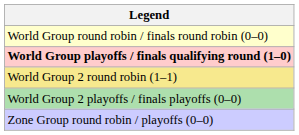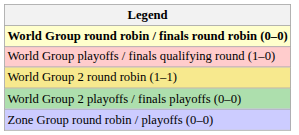(138, 36) normal -> (148, 36) bold
(149, 57) bold -> (141, 57) normal
